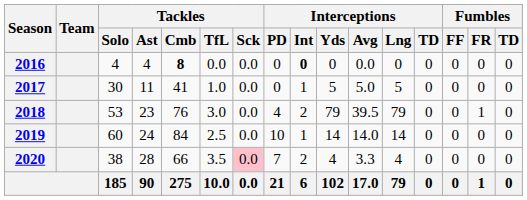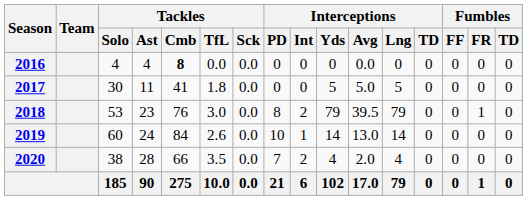(304, 64) bold -> (304, 64) normal
(216, 87) 1.0 -> (216, 87) 1.8
(304, 87) 1 -> (304, 87) 0
(277, 111) 4 -> (277, 111) 8
(216, 135) 2.5 -> (216, 135) 2.6
(365, 135) 14.0 -> (365, 135) 13.0
(248, 159) pink background -> (248, 159) no background
(365, 159) 3.3 -> (365, 159) 2.0
